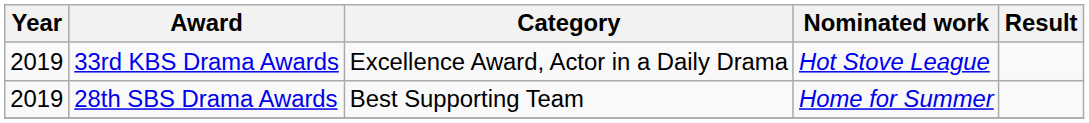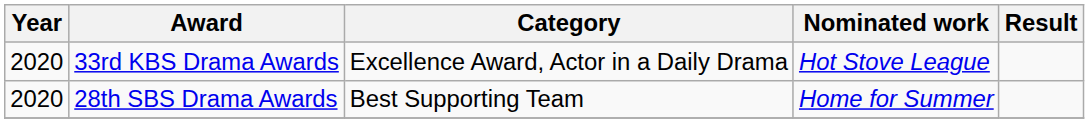(37, 61) 2019 -> (37, 61) 2020
(37, 99) 2019 -> (37, 99) 2020
